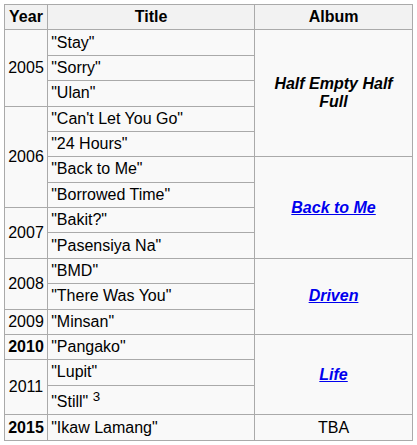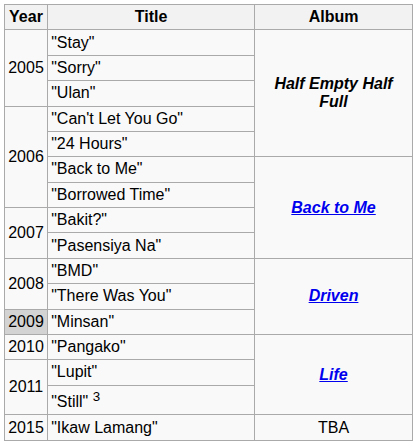(26, 321) no background -> (26, 321) lightgrey background
(26, 347) bold -> (26, 347) normal
(26, 427) bold -> (26, 427) normal
